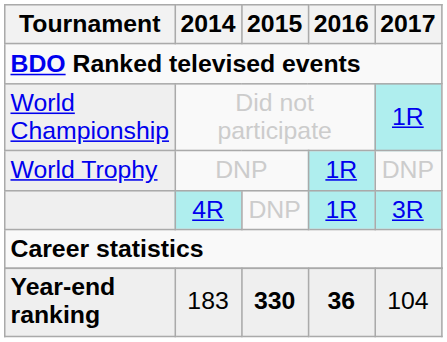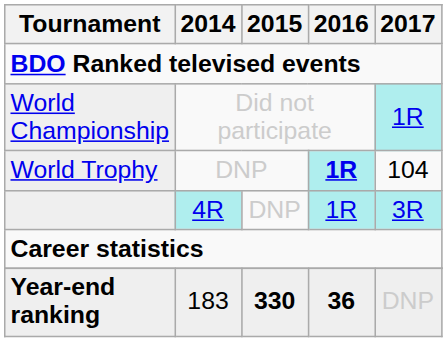(341, 170) normal -> (341, 170) bold
(408, 170) DNP -> (408, 170) 104
(408, 302) 104 -> (408, 302) DNP
